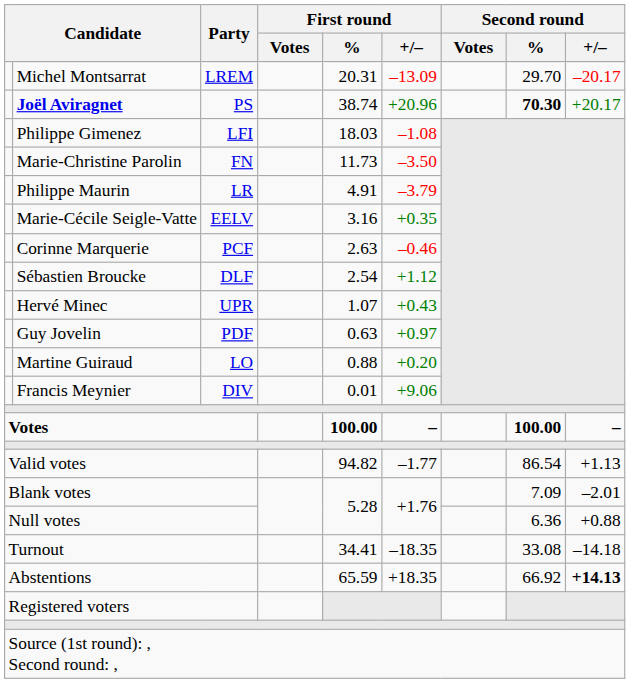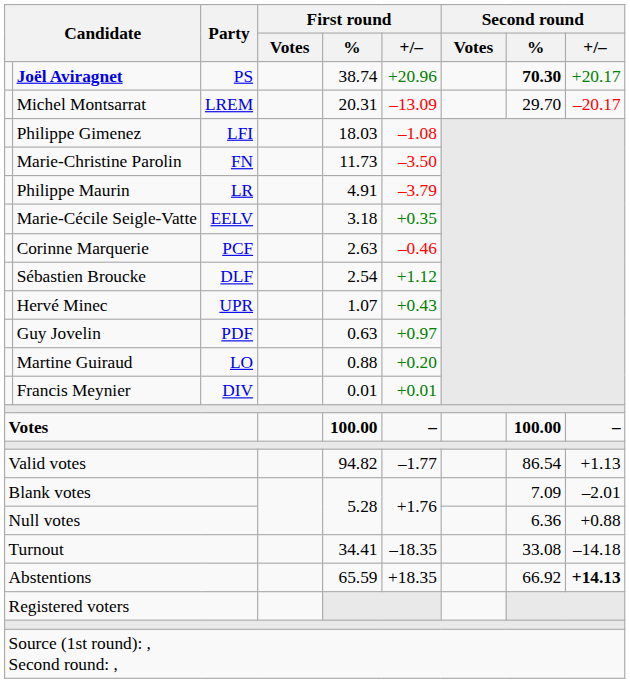rows swapped: (70, 104) <-> (81, 76)
(362, 218) 3.16 -> (362, 218) 3.18
(417, 390) +9.06 -> (417, 390) +0.01
